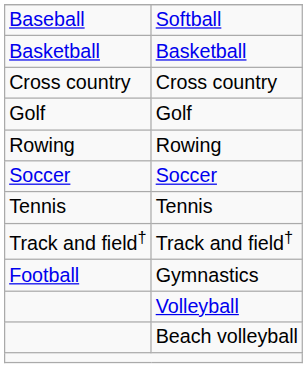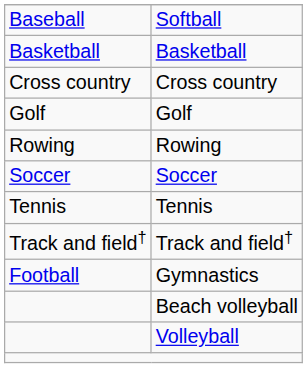rows swapped: (197, 306) <-> (227, 337)
